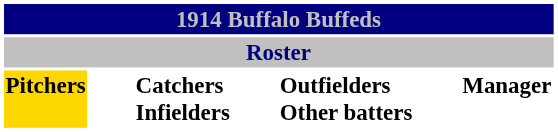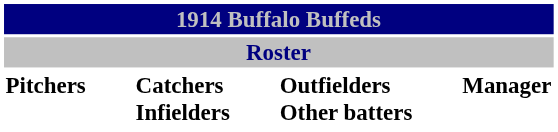(46, 85) gold background -> (46, 85) no background
